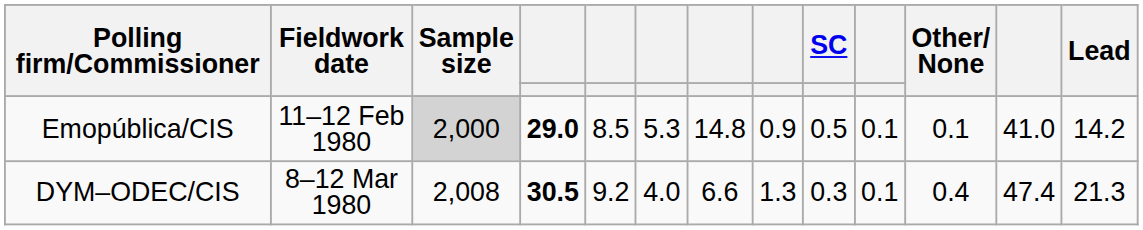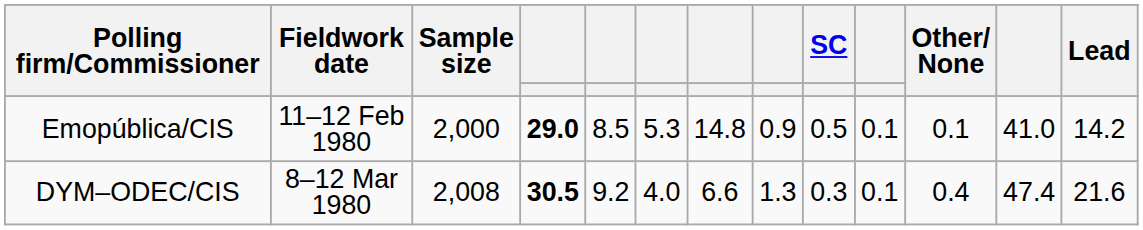(466, 128) lightgrey background -> (466, 128) no background
(1099, 193) 21.3 -> (1099, 193) 21.6
